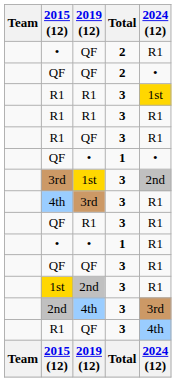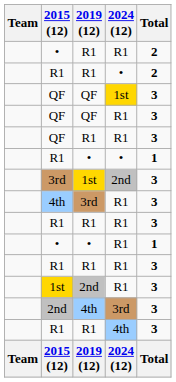columns swapped: (155, 23) <-> (122, 23)
(89, 52) QF -> (89, 52) R1
(57, 73) QF -> (57, 73) R1
(89, 73) QF -> (89, 73) R1
(57, 95) R1 -> (57, 95) QF
(89, 95) R1 -> (89, 95) QF
(57, 116) R1 -> (57, 116) QF
(89, 116) R1 -> (89, 116) QF
(57, 137) R1 -> (57, 137) QF
(89, 137) QF -> (89, 137) R1
(57, 159) QF -> (57, 159) R1
(57, 223) QF -> (57, 223) R1
(57, 266) QF -> (57, 266) R1
(89, 266) QF -> (89, 266) R1
(89, 330) QF -> (89, 330) R1
